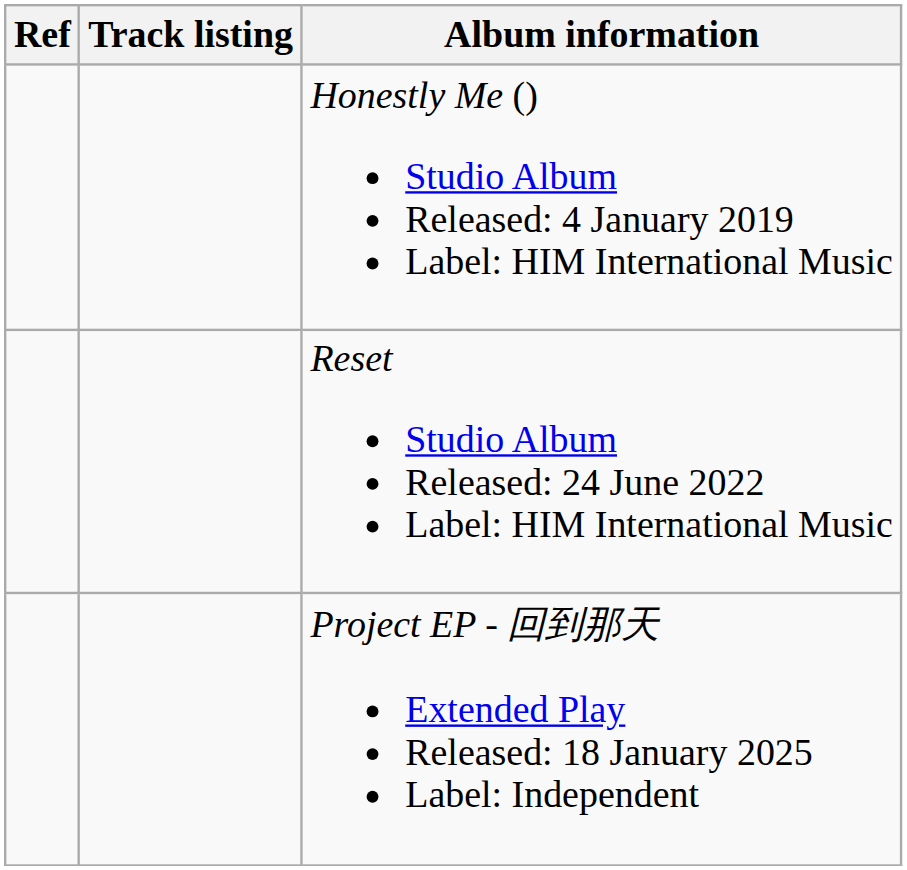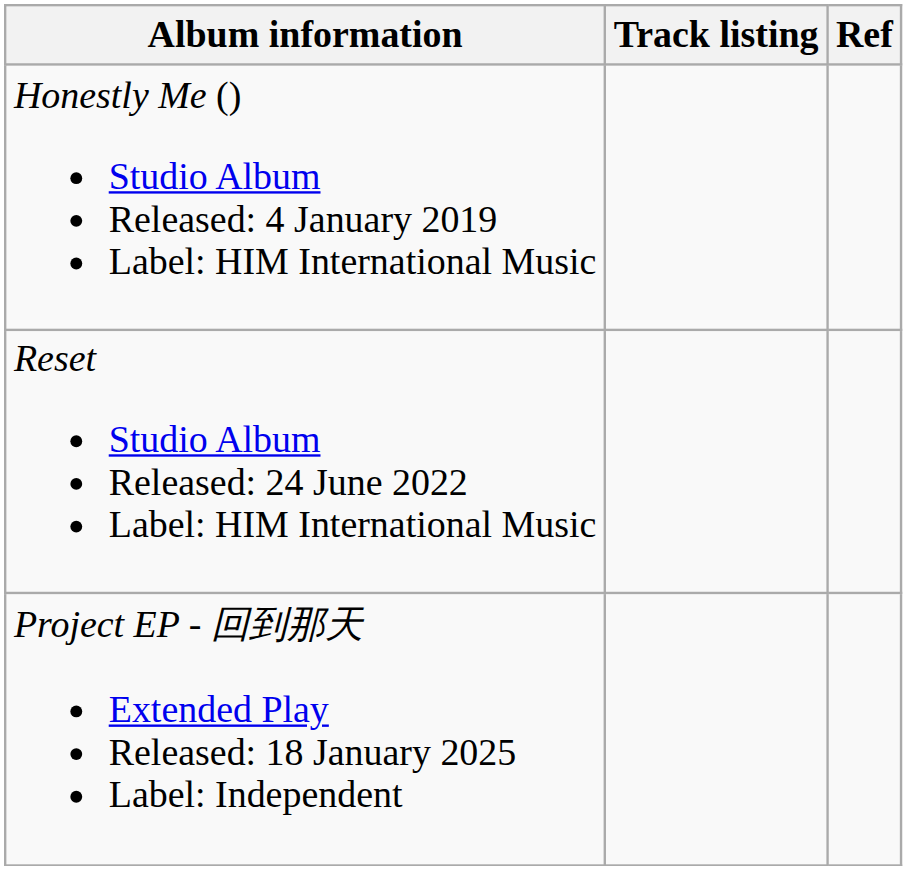columns swapped: (602, 34) <-> (42, 34)
